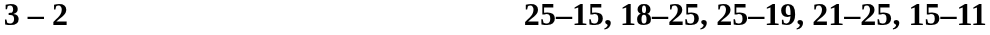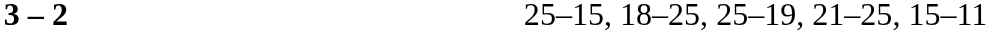(755, 13) bold -> (756, 13) normal
